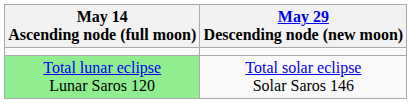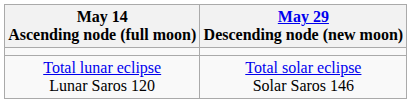(102, 76) lightgreen background -> (102, 76) no background
